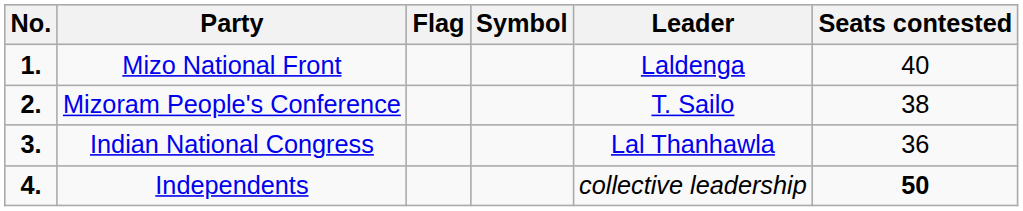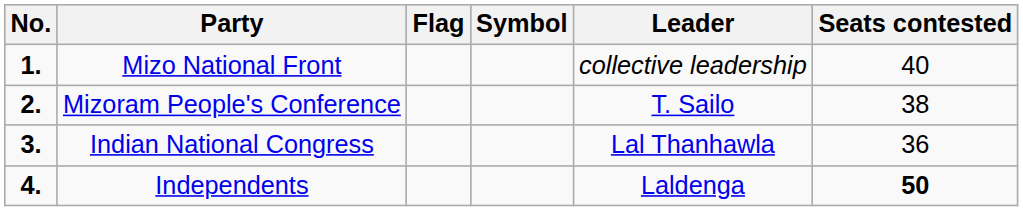(693, 64) Laldenga -> (693, 64) collective leadership
(693, 184) collective leadership -> (693, 184) Laldenga
